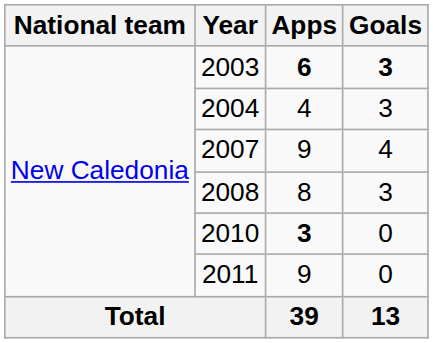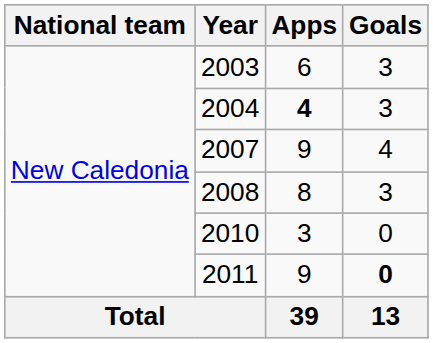(304, 66) bold -> (304, 66) normal
(386, 66) bold -> (386, 66) normal
(304, 108) normal -> (304, 108) bold
(304, 233) bold -> (304, 233) normal
(386, 274) normal -> (386, 274) bold
